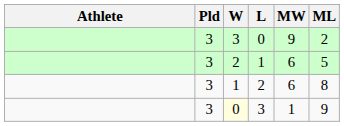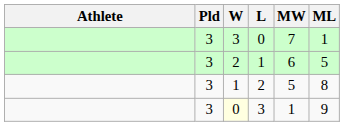(291, 39) 9 -> (291, 39) 7
(324, 39) 2 -> (324, 39) 1
(291, 86) 6 -> (291, 86) 5
